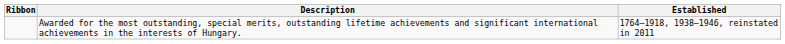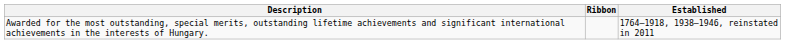columns swapped: (21, 11) <-> (328, 11)
